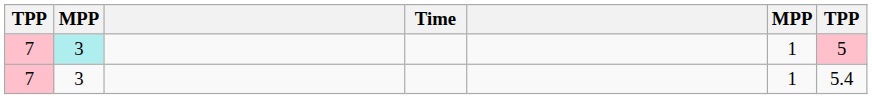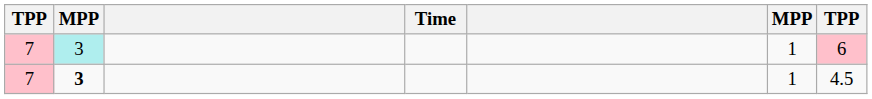(842, 49) 5 -> (842, 49) 6
(79, 78) normal -> (79, 78) bold
(842, 78) 5.4 -> (842, 78) 4.5
